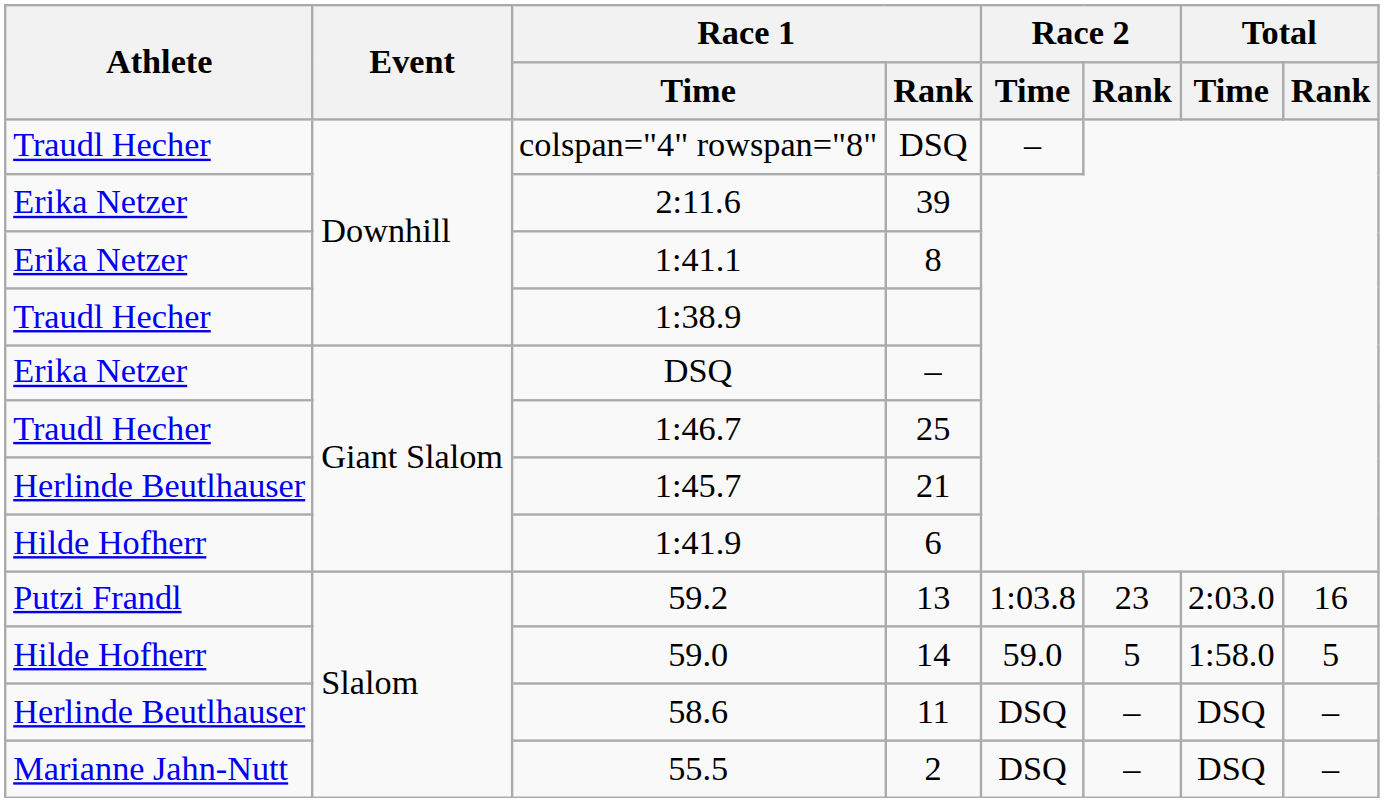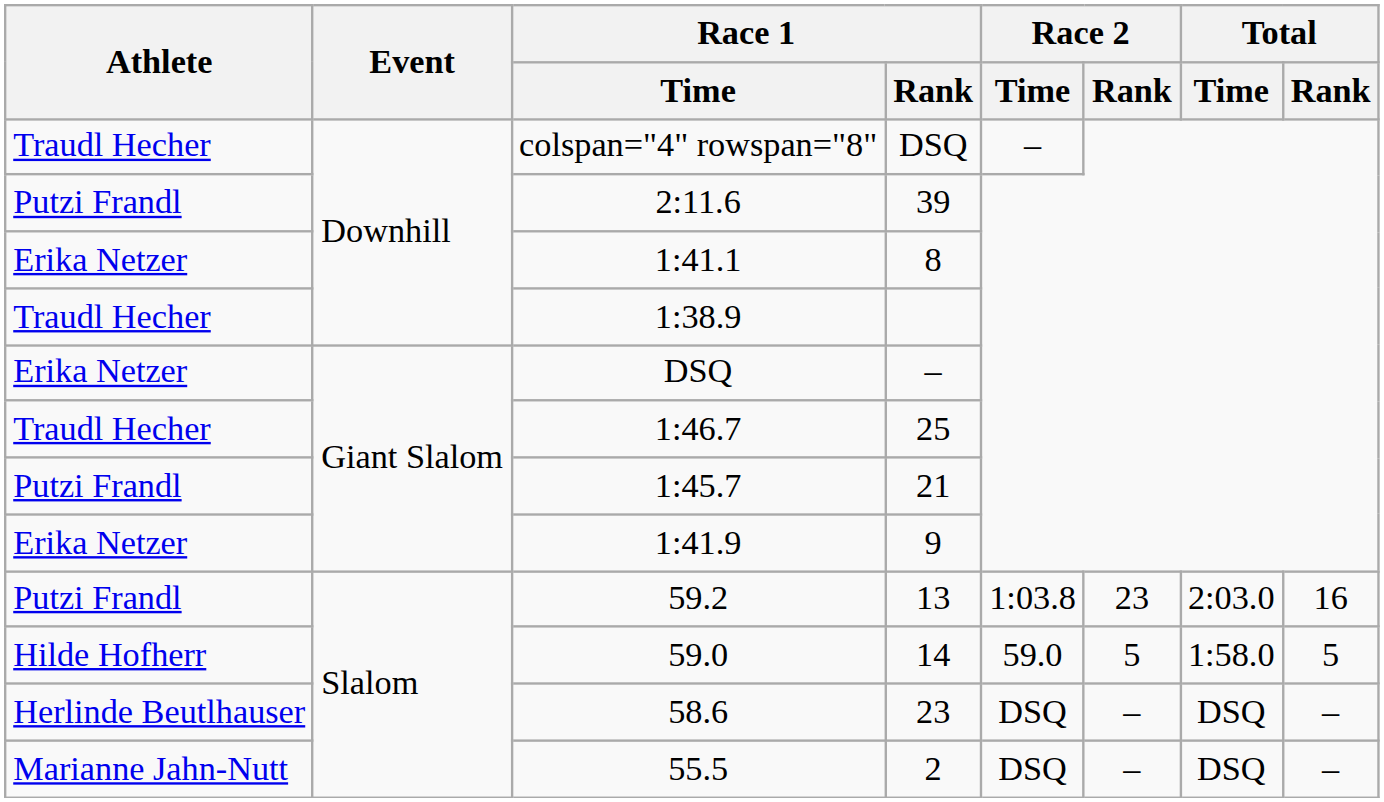(100, 202) Erika Netzer -> (97, 202) Putzi Frandl
(159, 485) Herlinde Beutlhauser -> (97, 485) Putzi Frandl
(110, 541) Hilde Hofherr -> (100, 541) Erika Netzer
(933, 541) 6 -> (933, 541) 9
(933, 711) 11 -> (933, 711) 23
